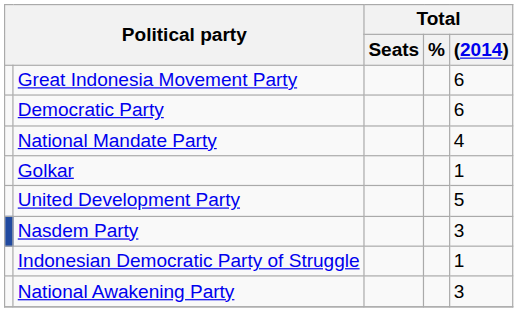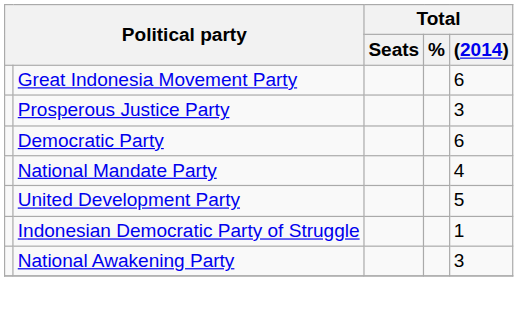+ row: (124, 110)
- row: (46, 170)
- row: (78, 230)
